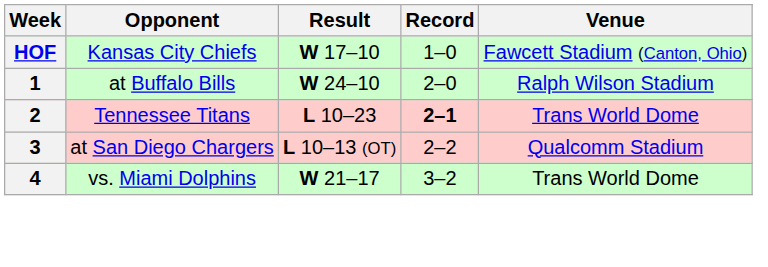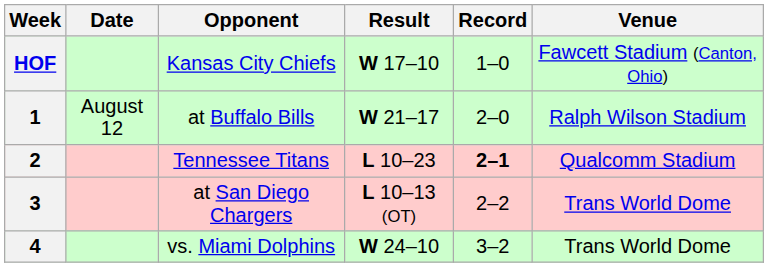+ column: (112, 20)
(340, 83) W 24–10 -> (399, 117) W 21–17
(615, 115) Trans World Dome -> (648, 160) Qualcomm Stadium
(615, 147) Qualcomm Stadium -> (648, 203) Trans World Dome
(340, 178) W 21–17 -> (399, 246) W 24–10
